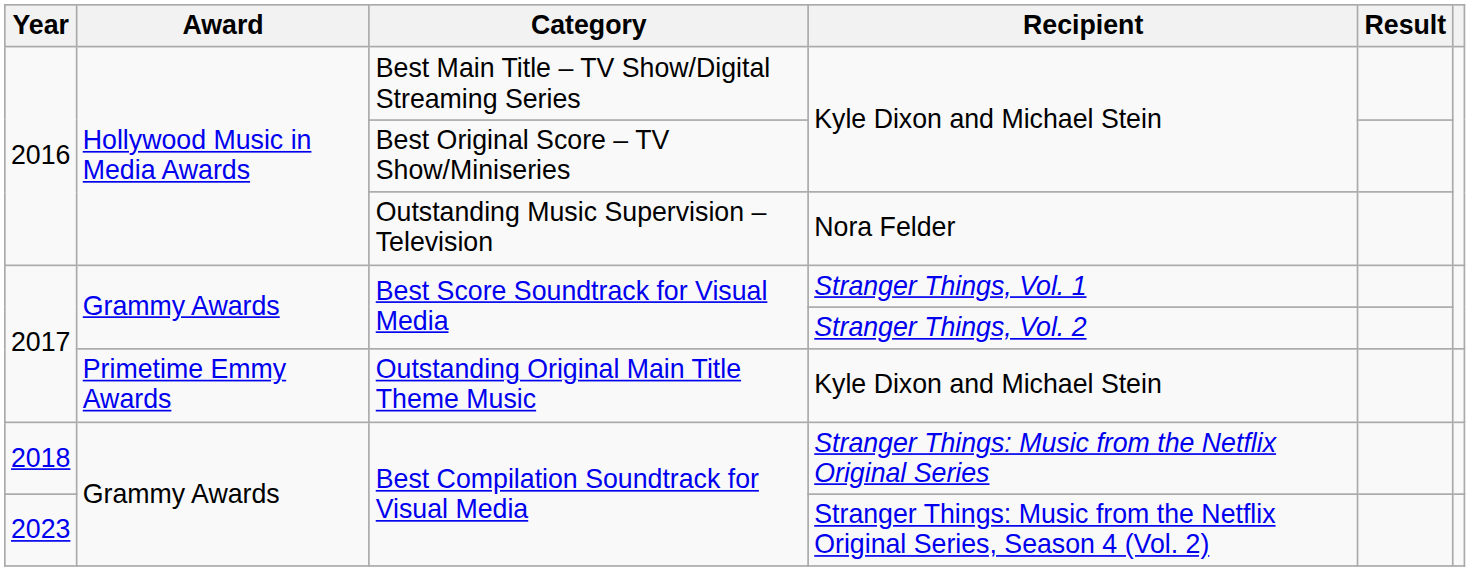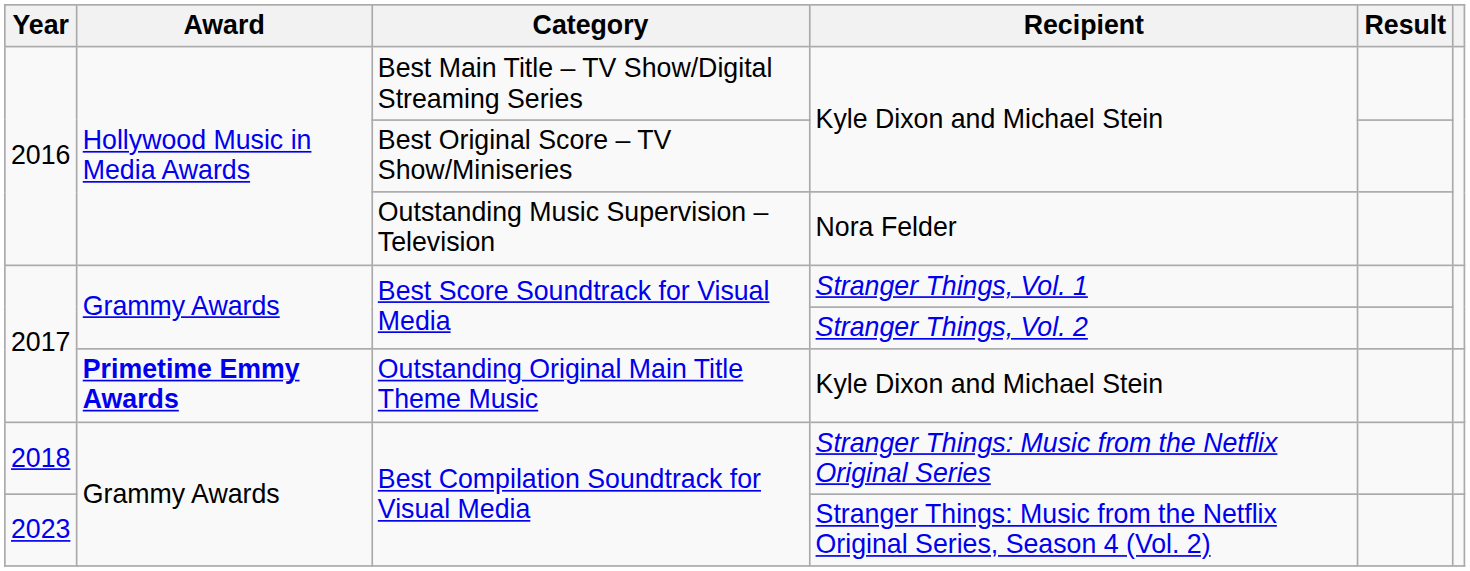(184, 385) normal -> (191, 385) bold
